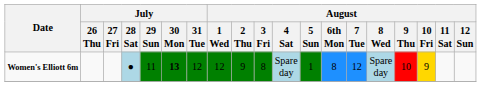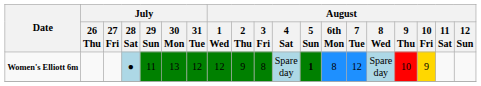(174, 67) bold -> (174, 67) normal
(311, 67) normal -> (311, 67) bold
